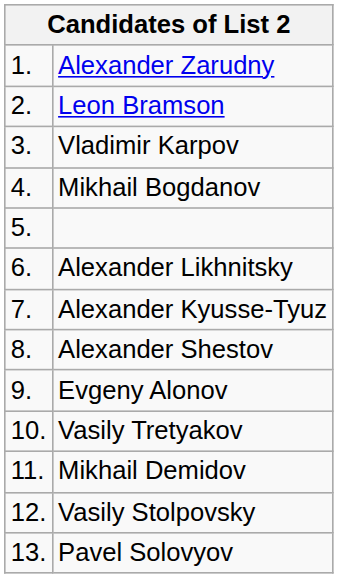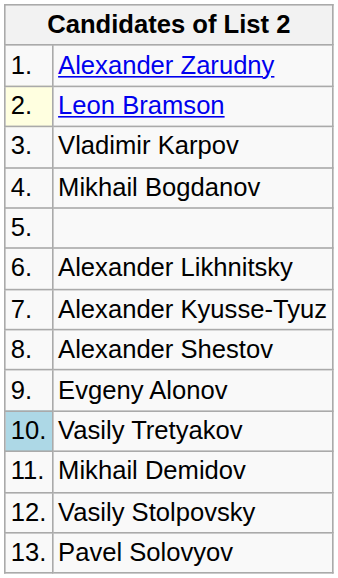(21, 106) no background -> (21, 106) lightyellow background
(28, 430) no background -> (28, 430) lightblue background
